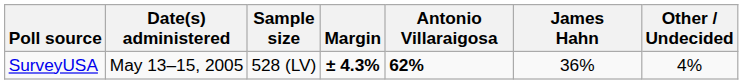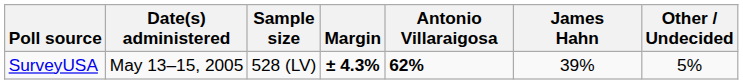(577, 65) 36% -> (577, 65) 39%
(690, 65) 4% -> (690, 65) 5%
